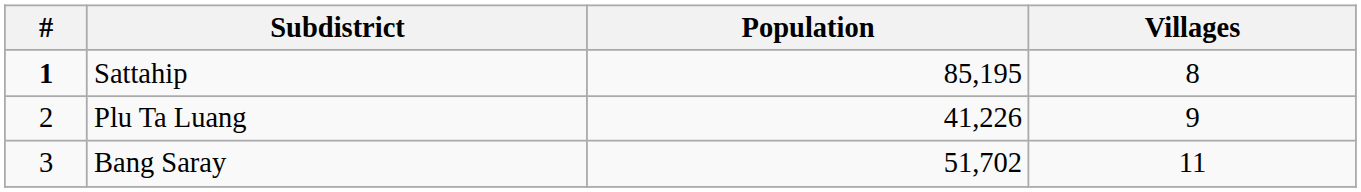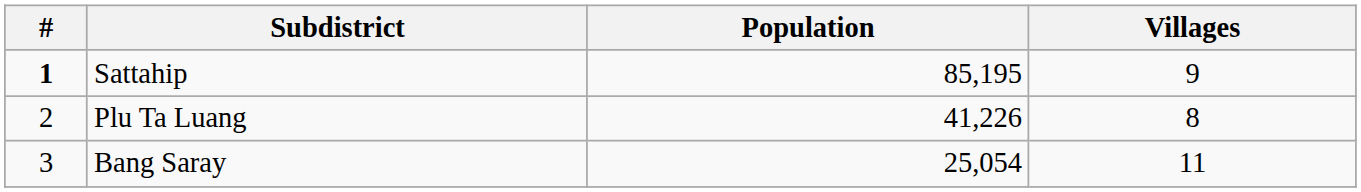(1193, 72) 8 -> (1193, 72) 9
(1193, 117) 9 -> (1193, 117) 8
(983, 163) 51,702 -> (983, 163) 25,054
